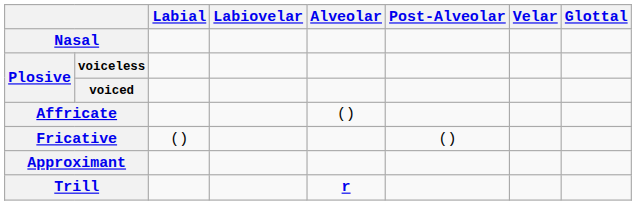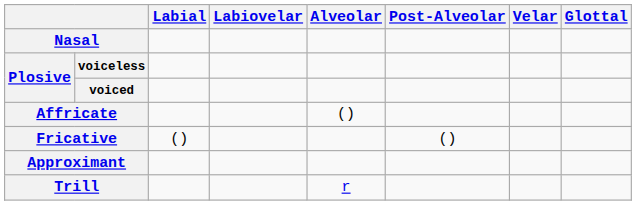(346, 187) bold -> (346, 187) normal
